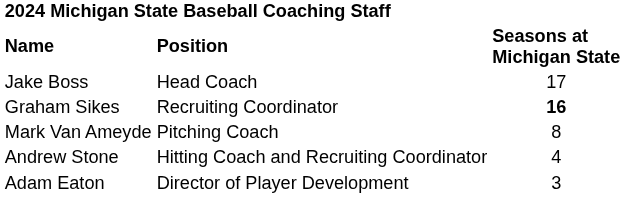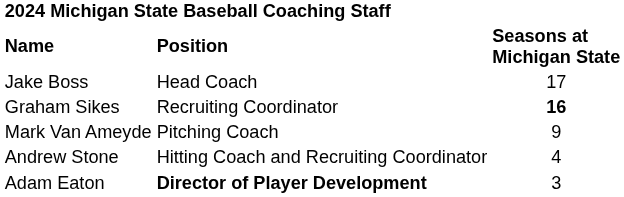(556, 132) 8 -> (556, 132) 9
(283, 182) normal -> (292, 182) bold
